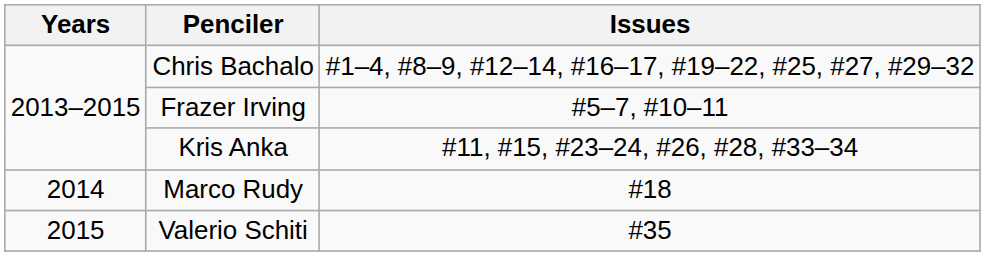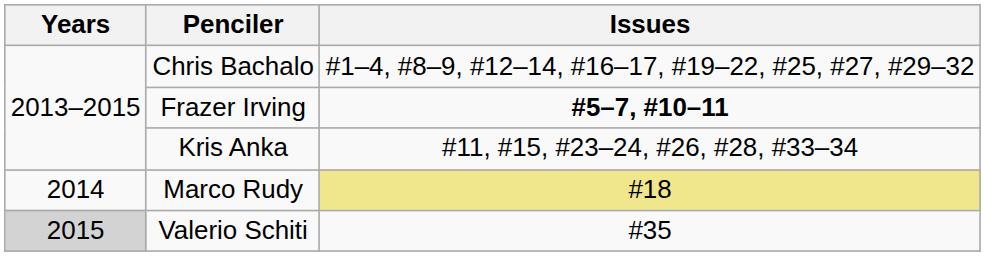(650, 107) normal -> (650, 107) bold
(650, 189) no background -> (650, 189) khaki background
(76, 230) no background -> (76, 230) lightgrey background
